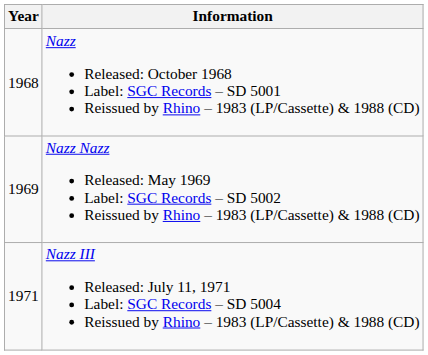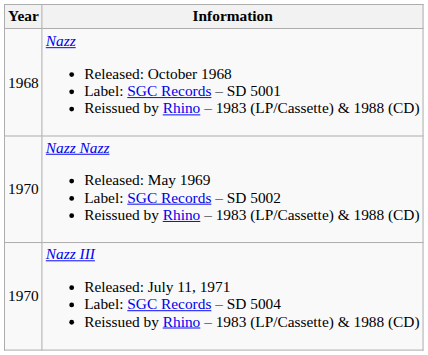(23, 189) 1969 -> (23, 189) 1970
(23, 296) 1971 -> (23, 296) 1970
